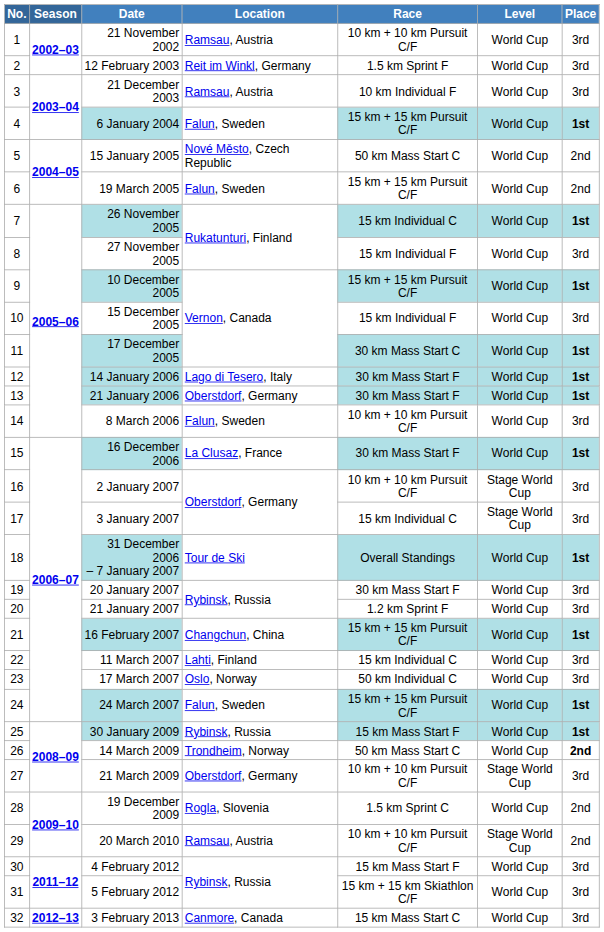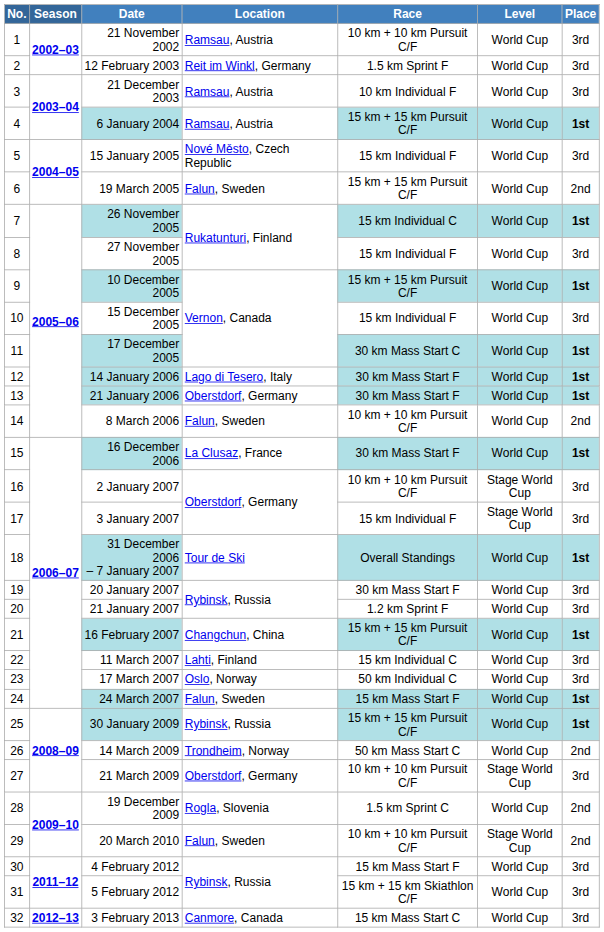(225, 124) Falun, Sweden -> (229, 124) Ramsau, Austria
(408, 156) 50 km Mass Start C -> (408, 156) 15 km Individual F
(581, 156) 2nd -> (581, 156) 3rd
(581, 421) 3rd -> (581, 421) 2nd
(408, 519) 15 km Individual C -> (408, 519) 15 km Individual F
(408, 705) 15 km + 15 km Pursuit C/F -> (408, 699) 15 km Mass Start F
(408, 731) 15 km Mass Start F -> (408, 724) 15 km + 15 km Pursuit C/F
(581, 750) bold -> (581, 750) normal
(229, 841) Ramsau, Austria -> (225, 841) Falun, Sweden
